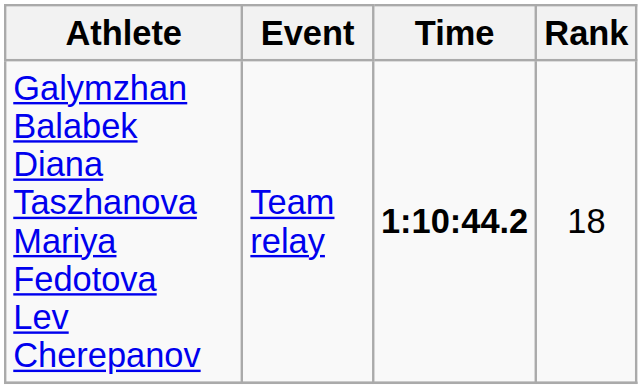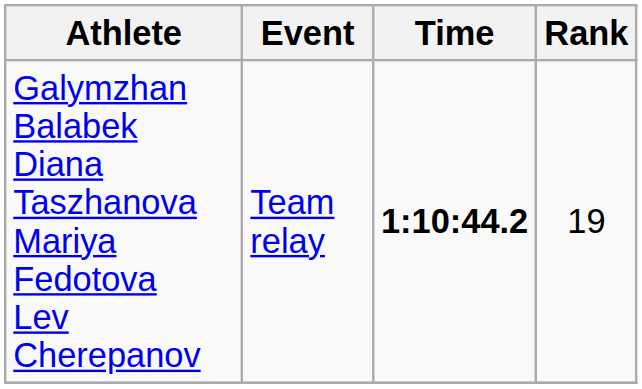(586, 221) 18 -> (586, 221) 19
